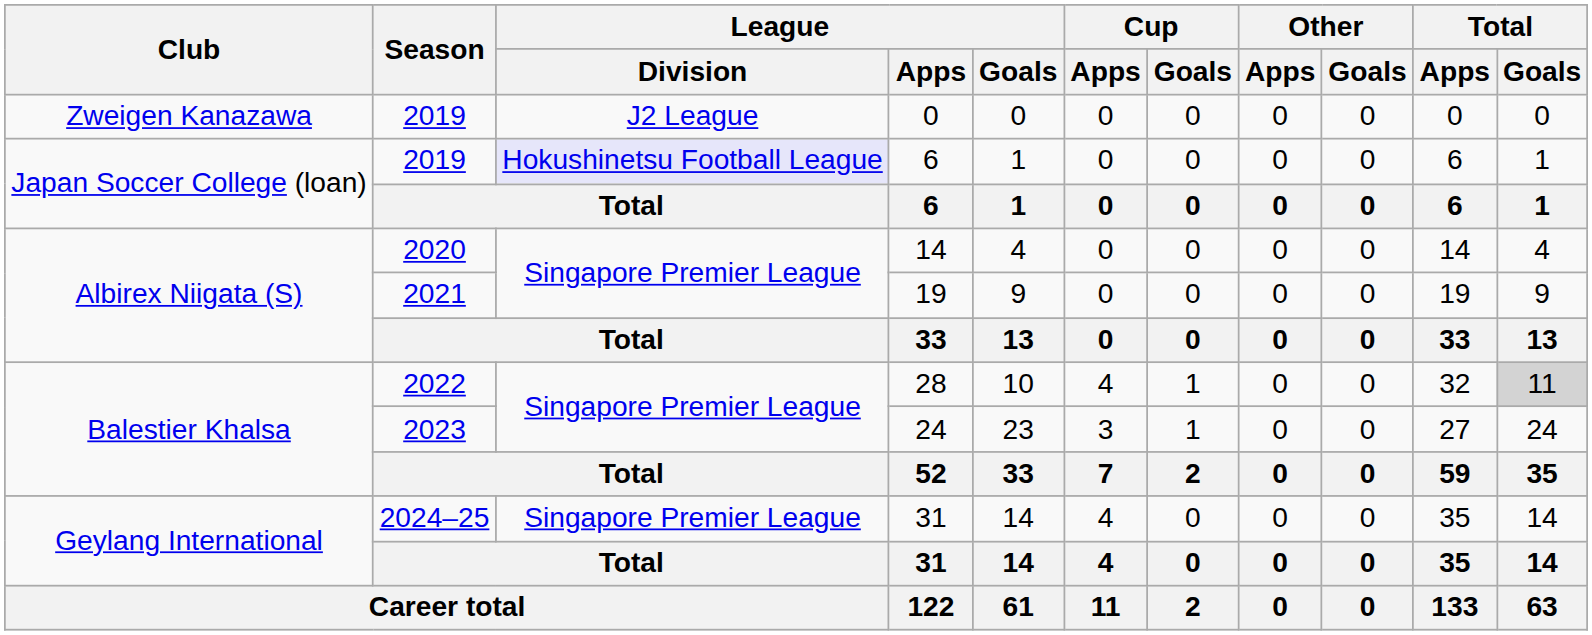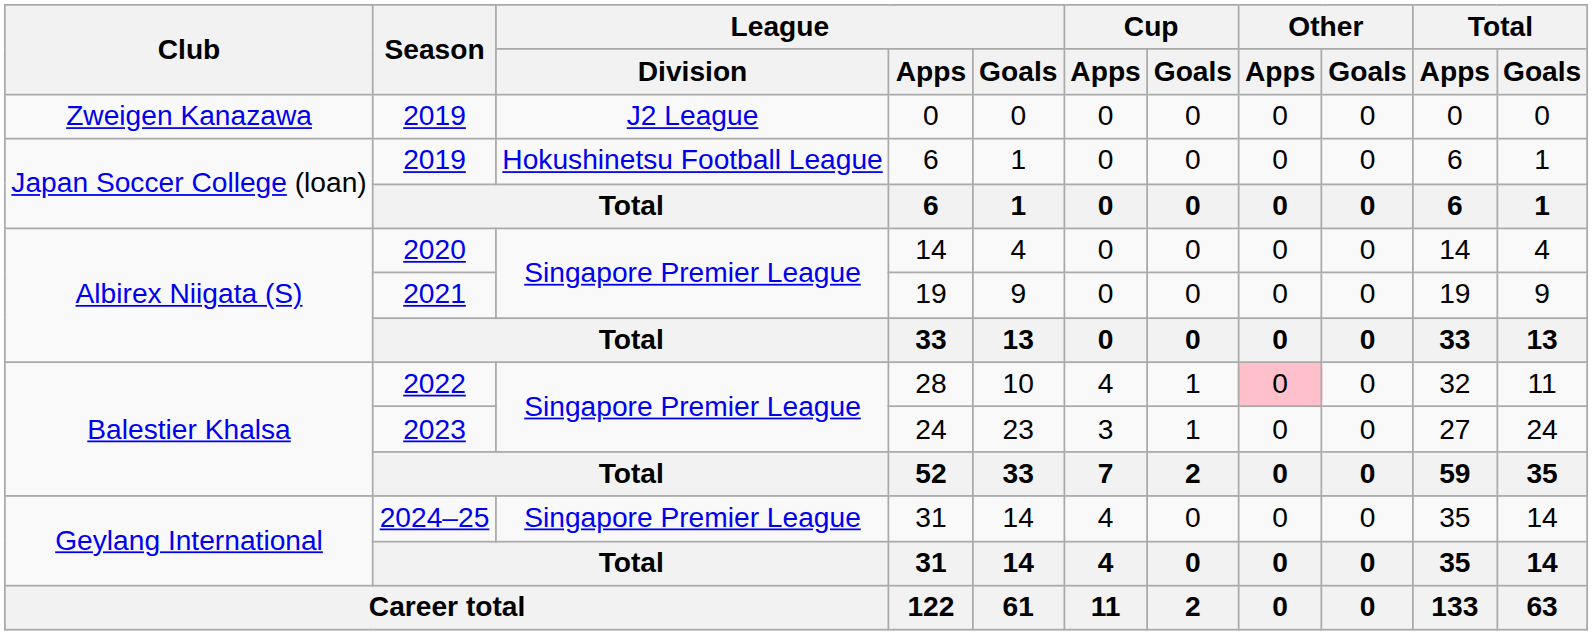(693, 160) lavender background -> (693, 160) no background
(1280, 384) no background -> (1280, 384) pink background
(1542, 384) lightgrey background -> (1542, 384) no background
